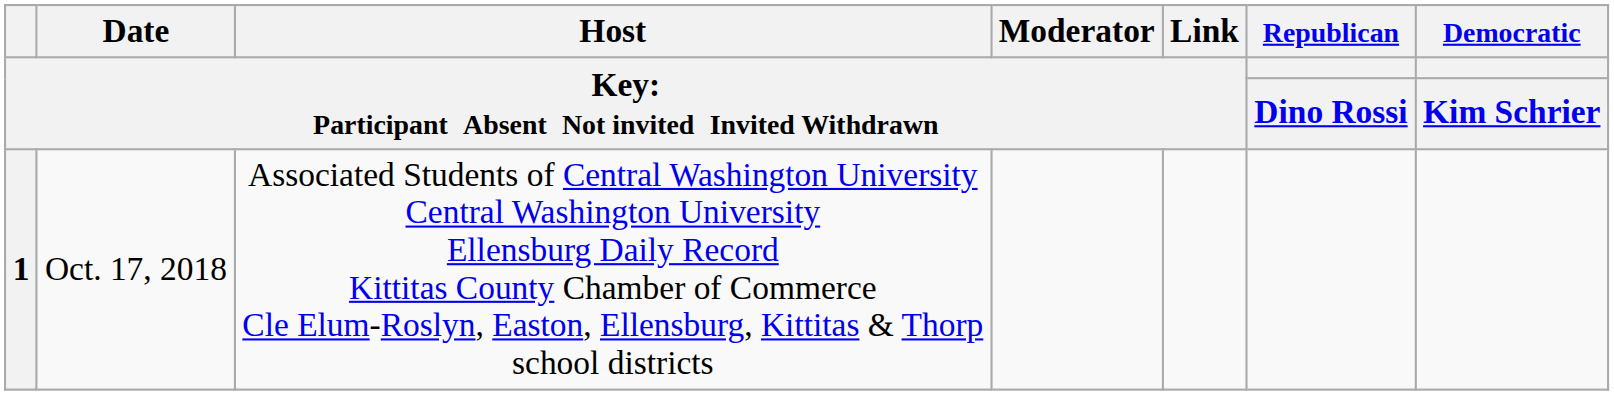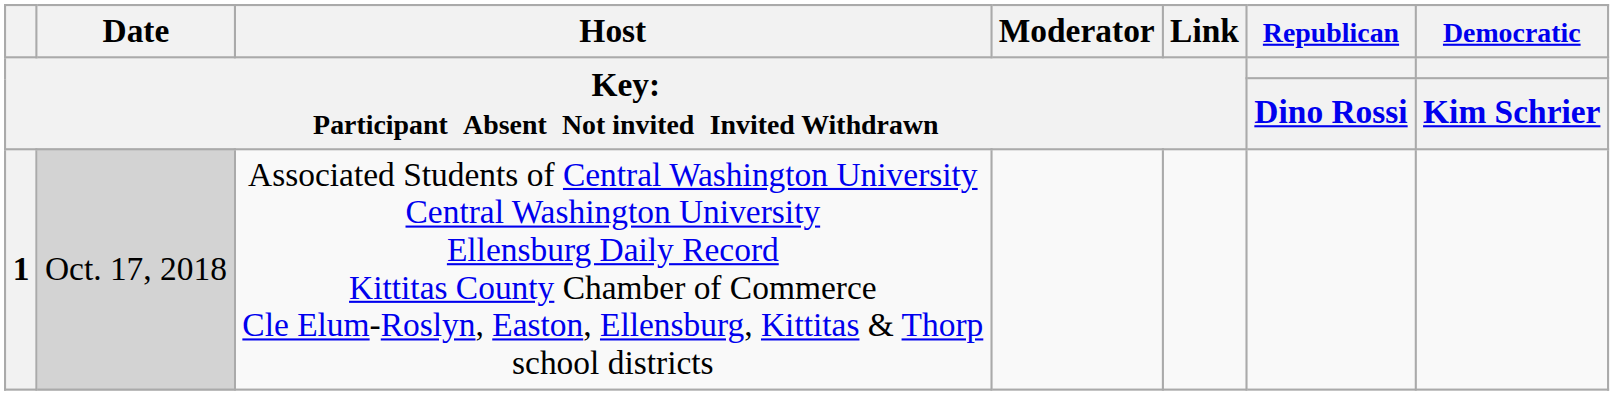(136, 268) no background -> (136, 268) lightgrey background
